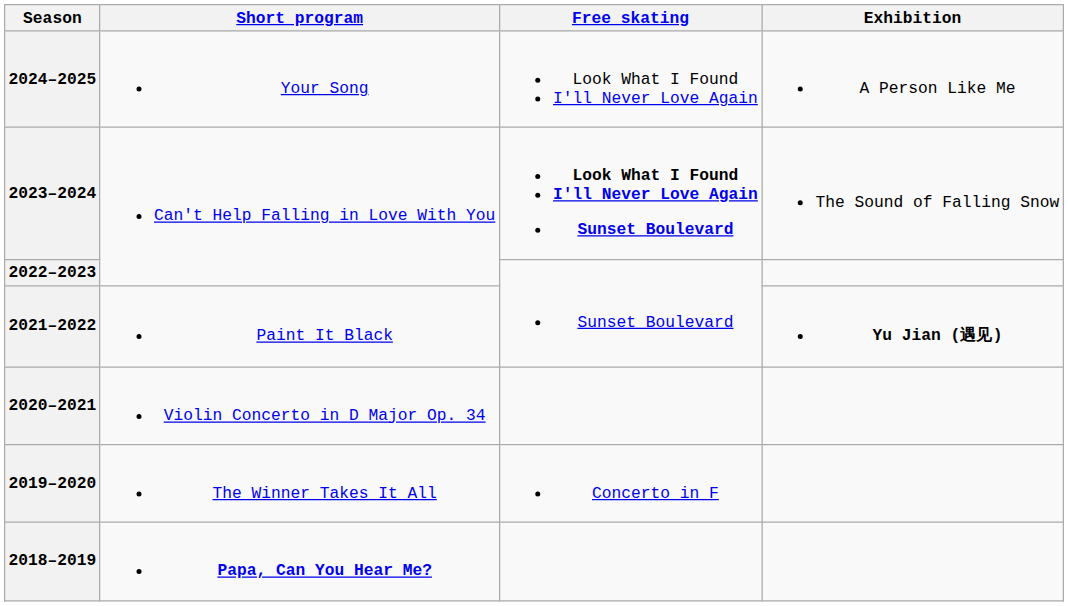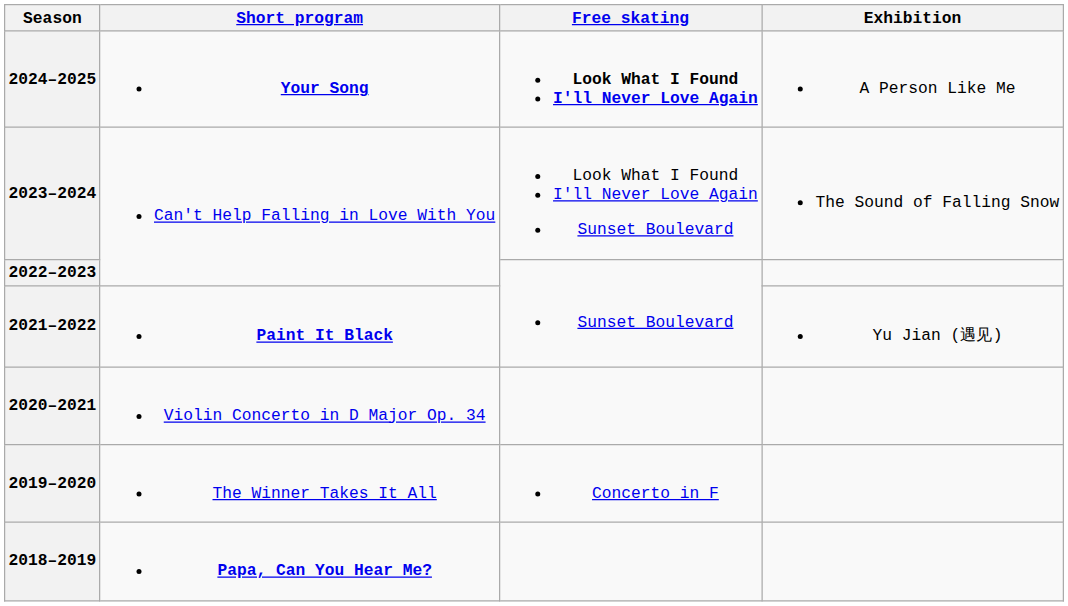(300, 89) normal -> (300, 89) bold
(630, 89) normal -> (630, 89) bold
(630, 203) bold -> (630, 203) normal
(300, 336) normal -> (300, 336) bold
(912, 336) bold -> (912, 336) normal
